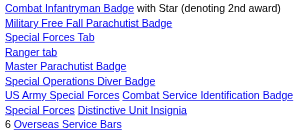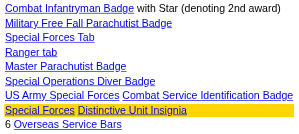(96, 110) no background -> (96, 110) gold background
